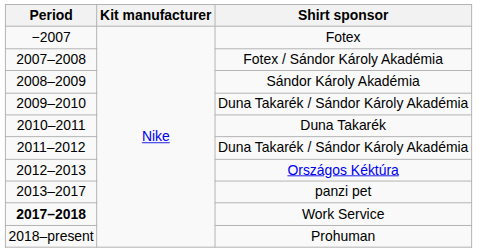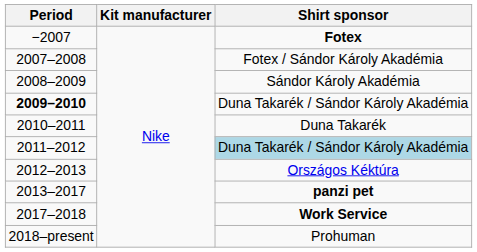(343, 37) normal -> (343, 37) bold
(51, 103) normal -> (51, 103) bold
(343, 147) no background -> (343, 147) lightblue background
(343, 192) normal -> (343, 192) bold
(51, 214) bold -> (51, 214) normal
(343, 214) normal -> (343, 214) bold
